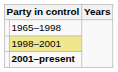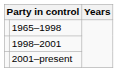(36, 43) khaki background -> (36, 43) no background
(43, 59) bold -> (42, 59) normal
